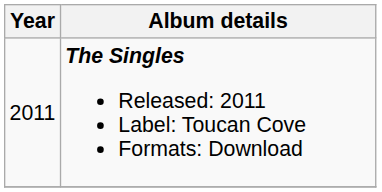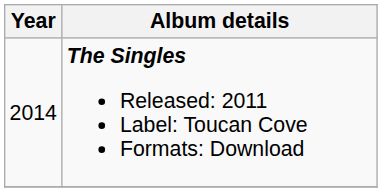(32, 112) 2011 -> (33, 112) 2014
